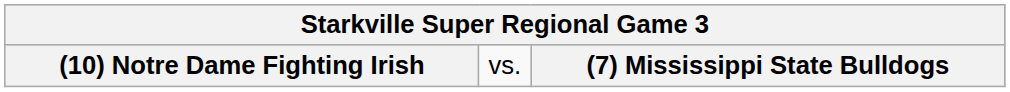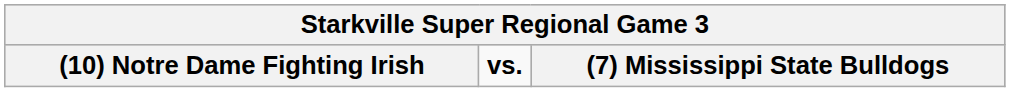(505, 65) normal -> (505, 65) bold
